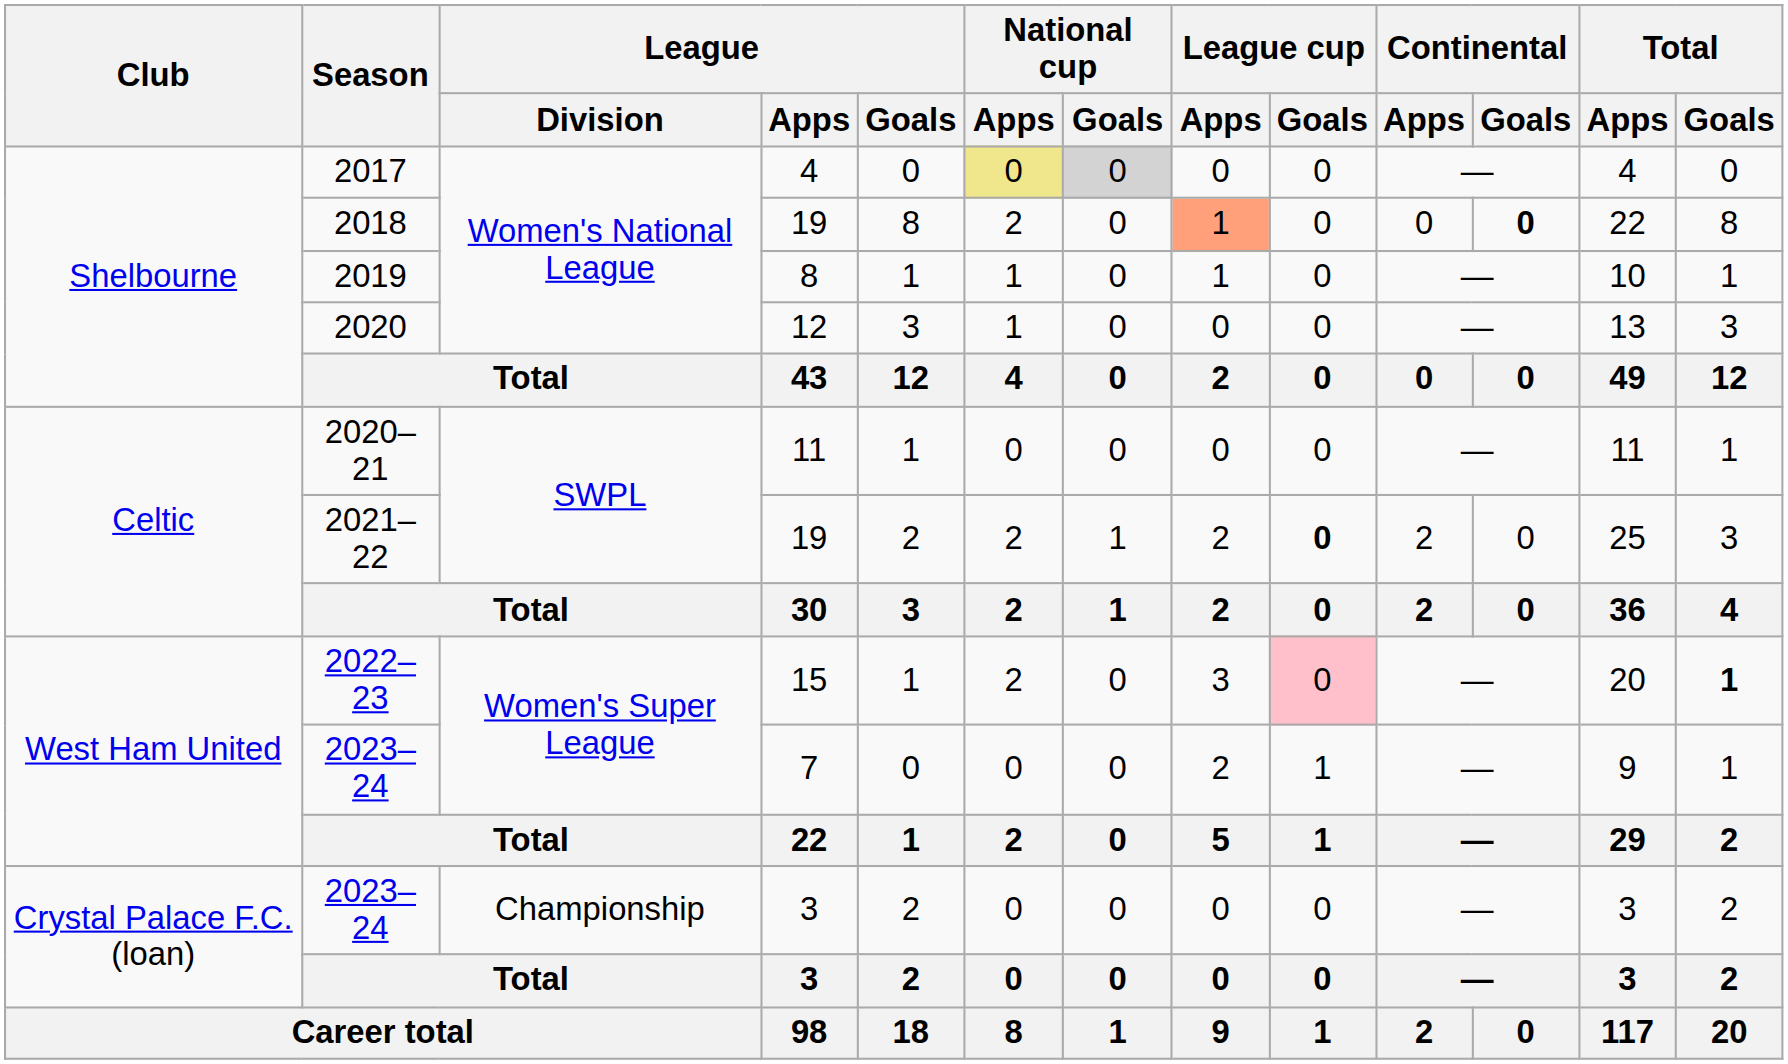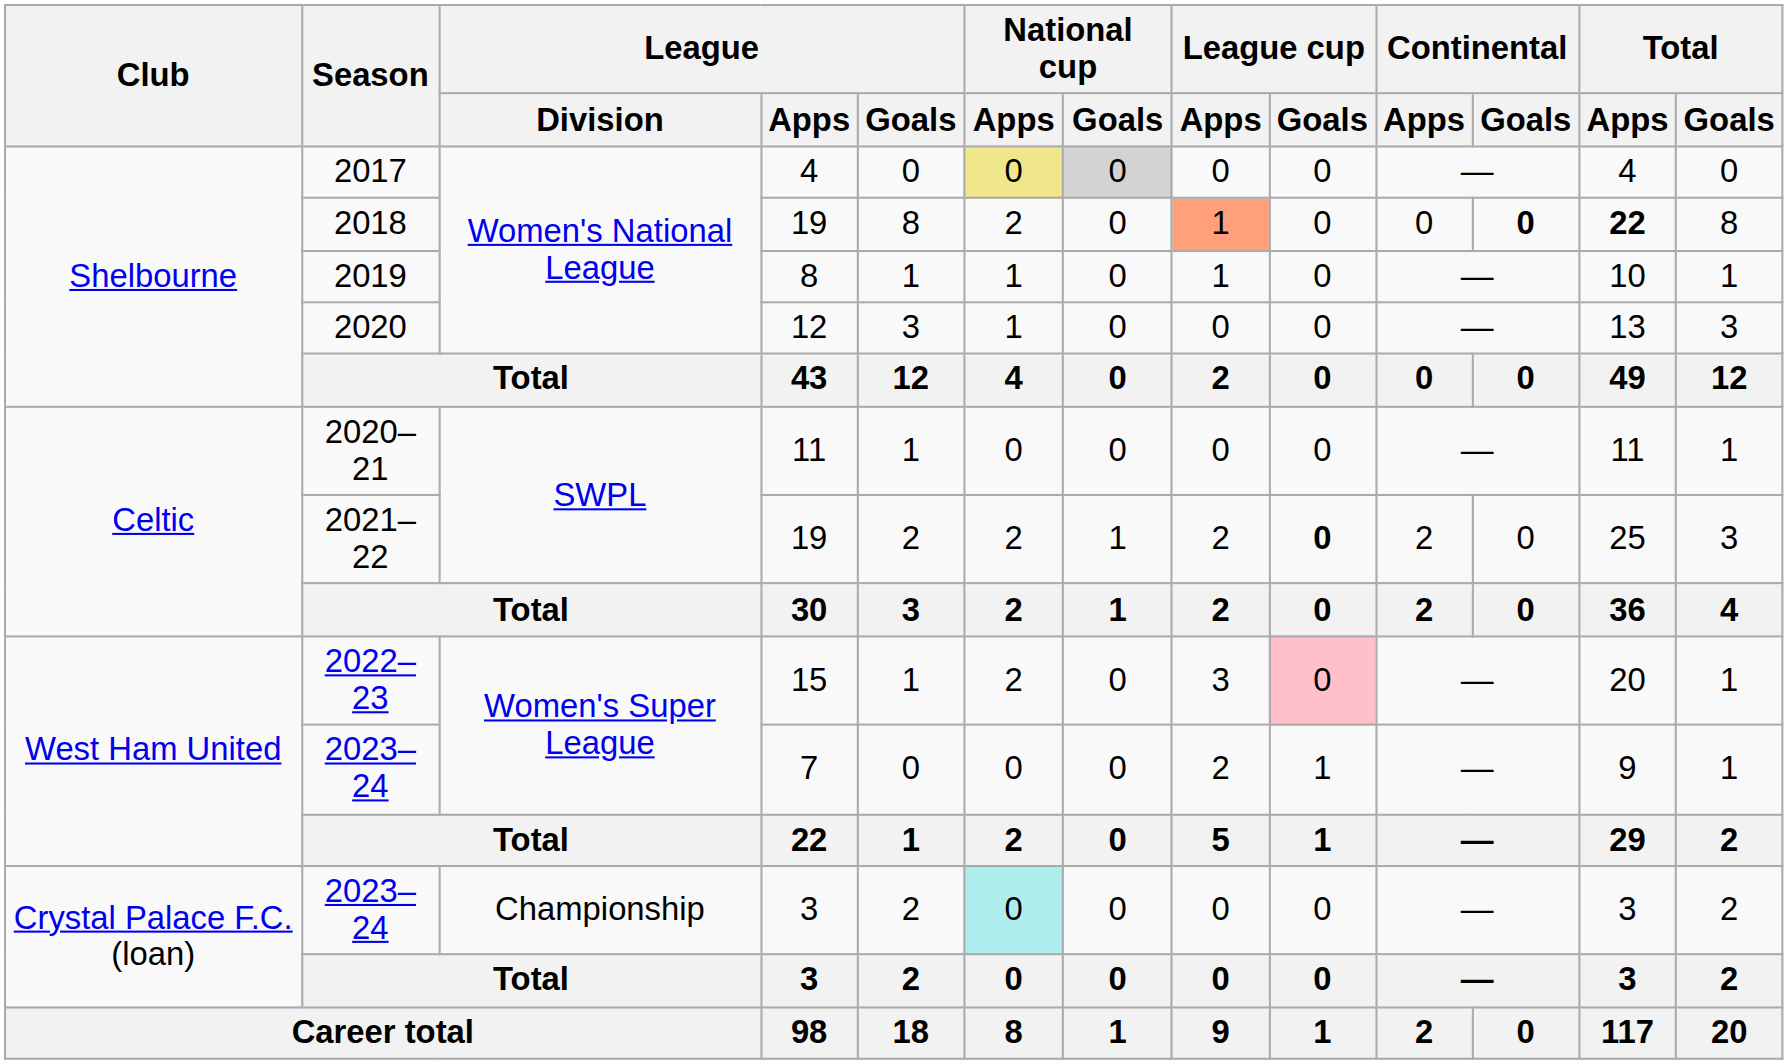(1627, 223) normal -> (1627, 223) bold
(1729, 679) bold -> (1729, 679) normal
(1014, 909) no background -> (1014, 909) paleturquoise background
